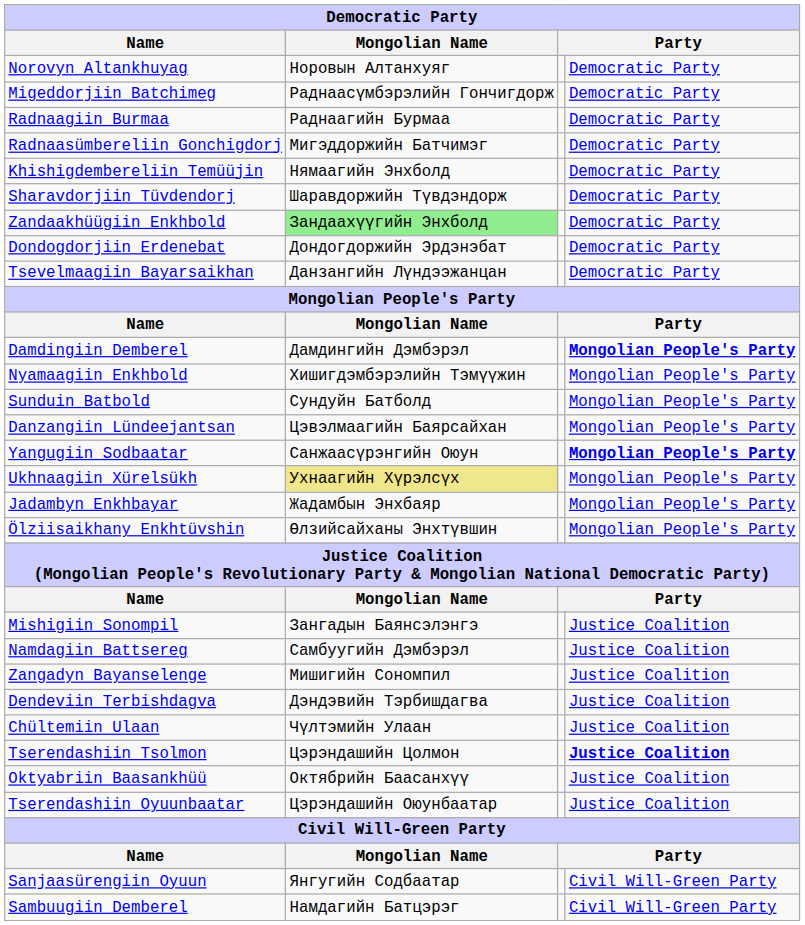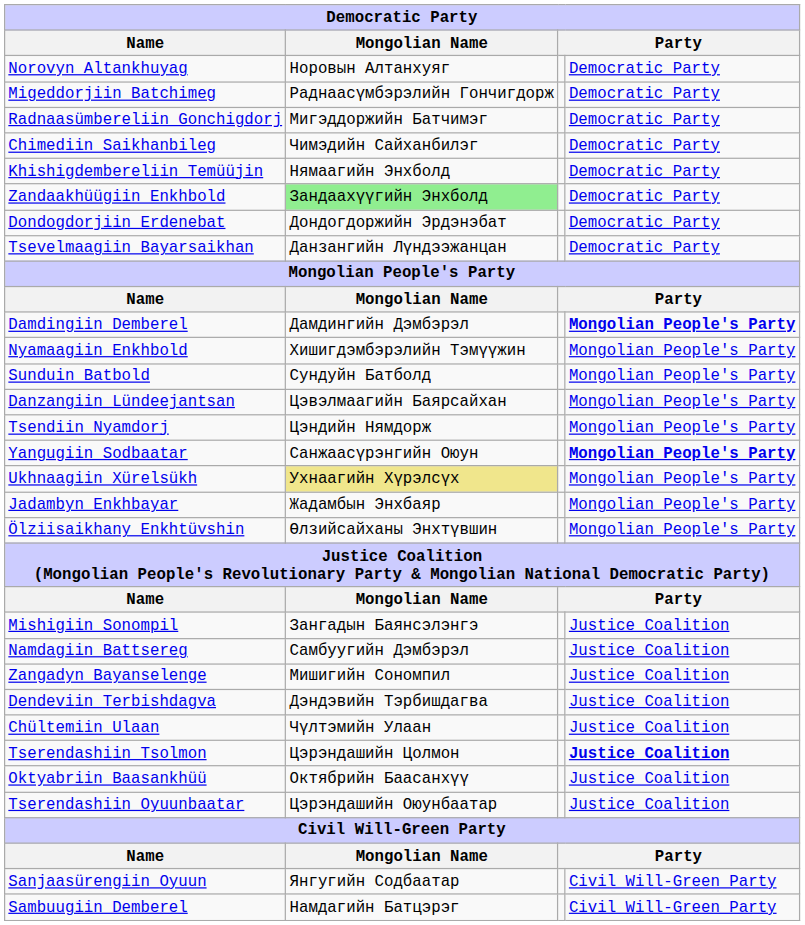- row: (89, 120)
+ row: (112, 146)
- row: (122, 197)
+ row: (89, 428)
